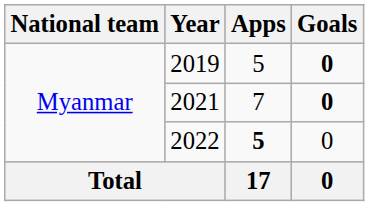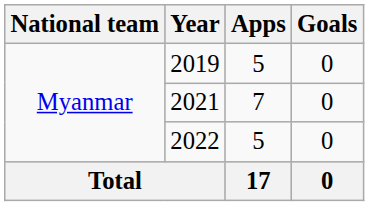(327, 63) bold -> (327, 63) normal
(327, 102) bold -> (327, 102) normal
(258, 141) bold -> (258, 141) normal
